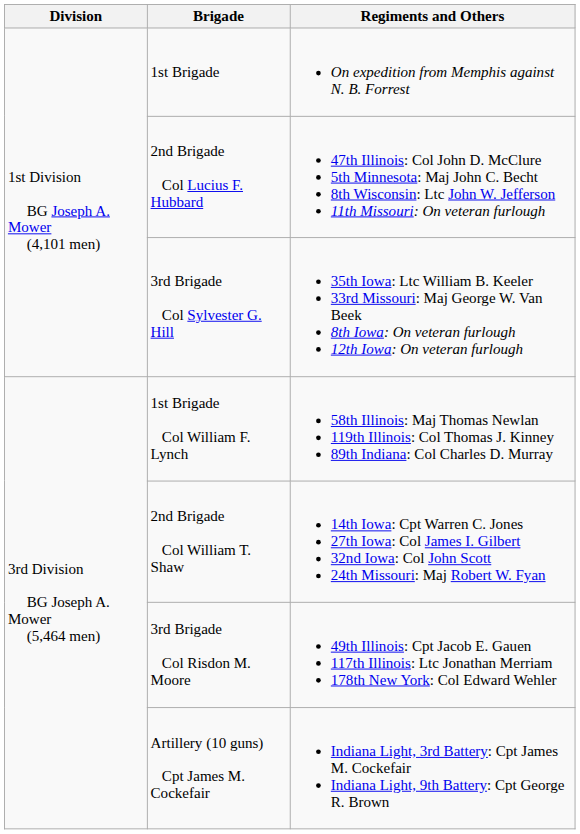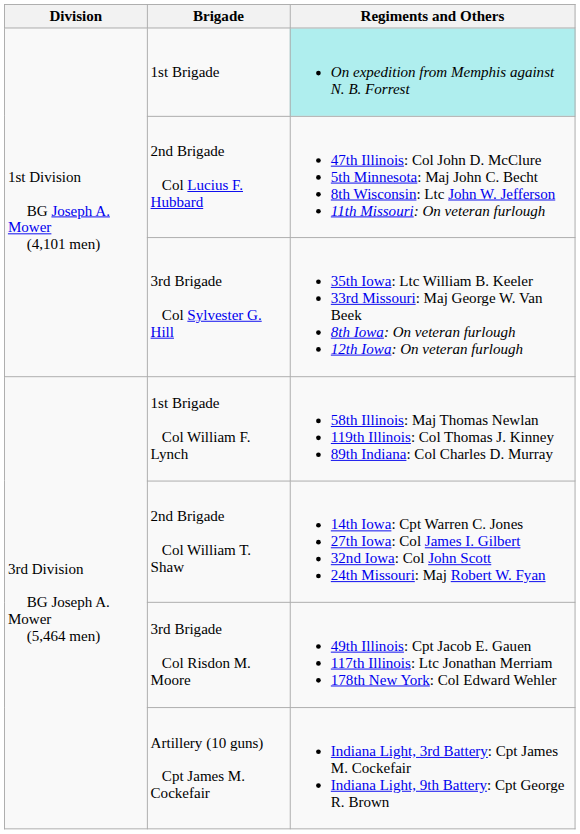(432, 81) no background -> (432, 81) paleturquoise background
